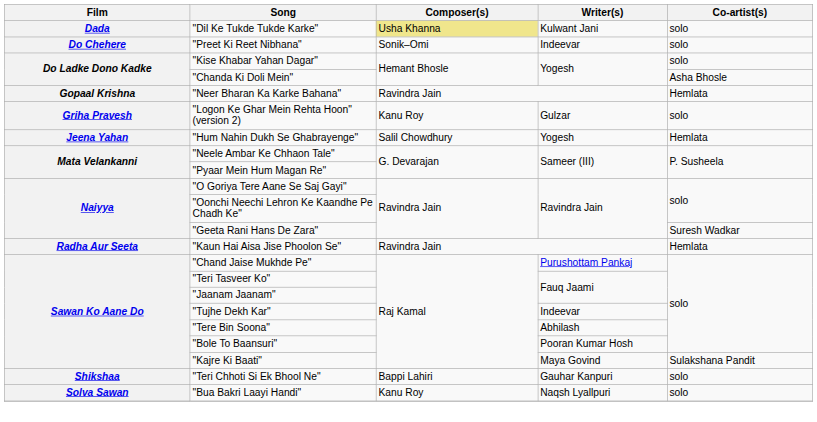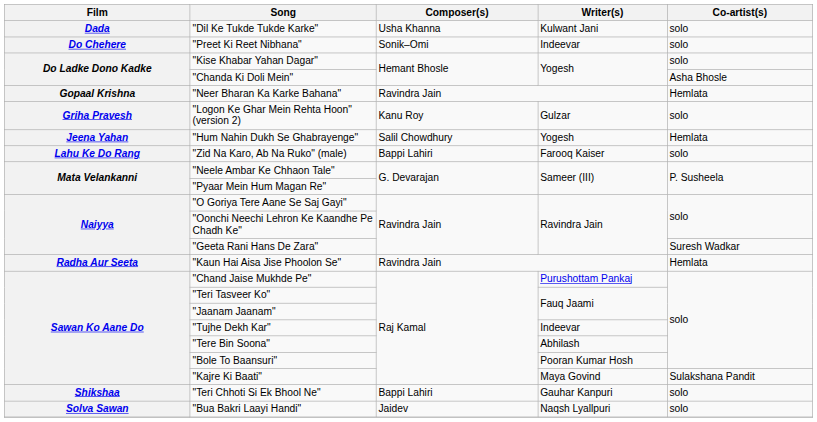(410, 28) khaki background -> (410, 28) no background
+ row: (270, 154)
(401, 392) Kanu Roy -> (393, 409) Jaidev
